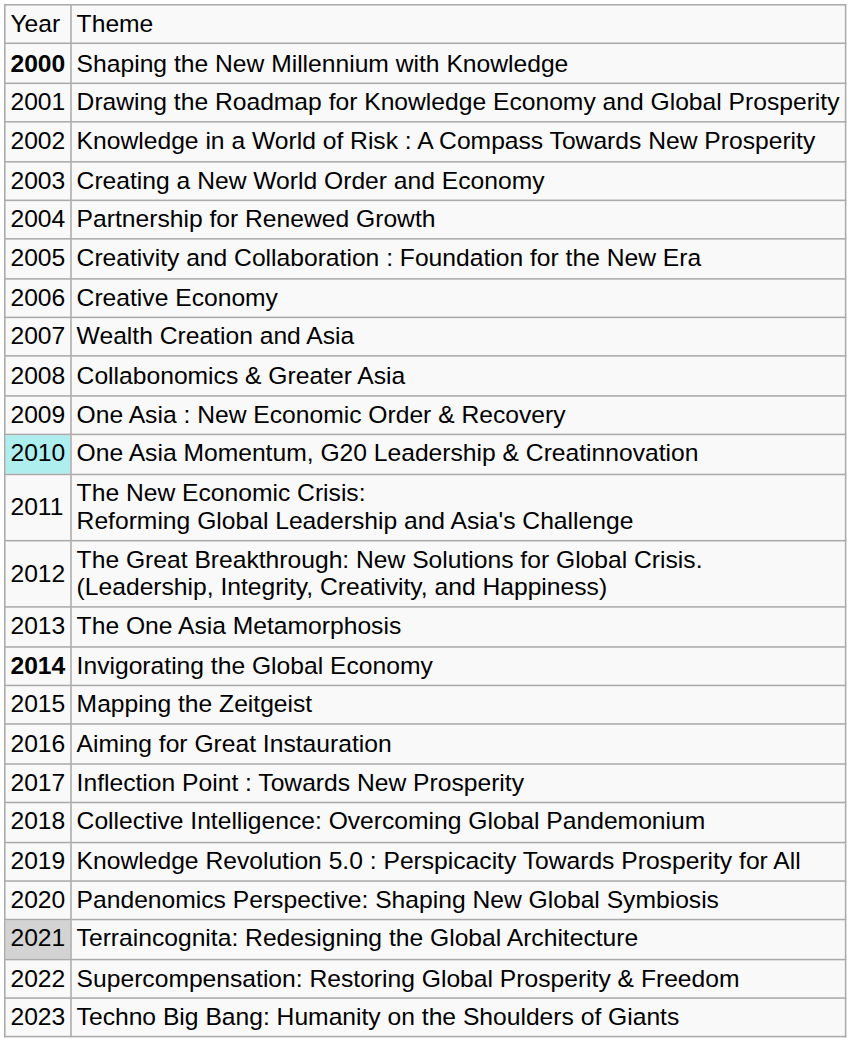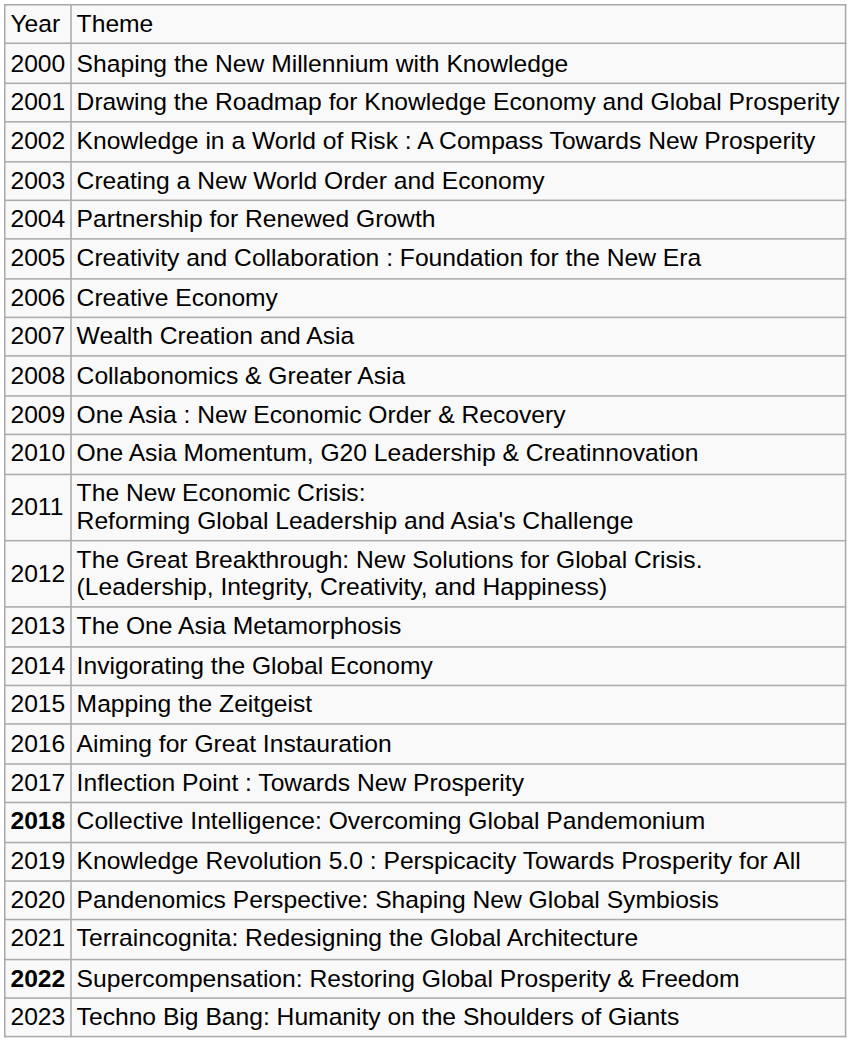(38, 63) bold -> (38, 63) normal
(38, 453) paleturquoise background -> (38, 453) no background
(38, 665) bold -> (38, 665) normal
(38, 821) normal -> (38, 821) bold
(38, 939) lightgrey background -> (38, 939) no background
(38, 978) normal -> (38, 978) bold
